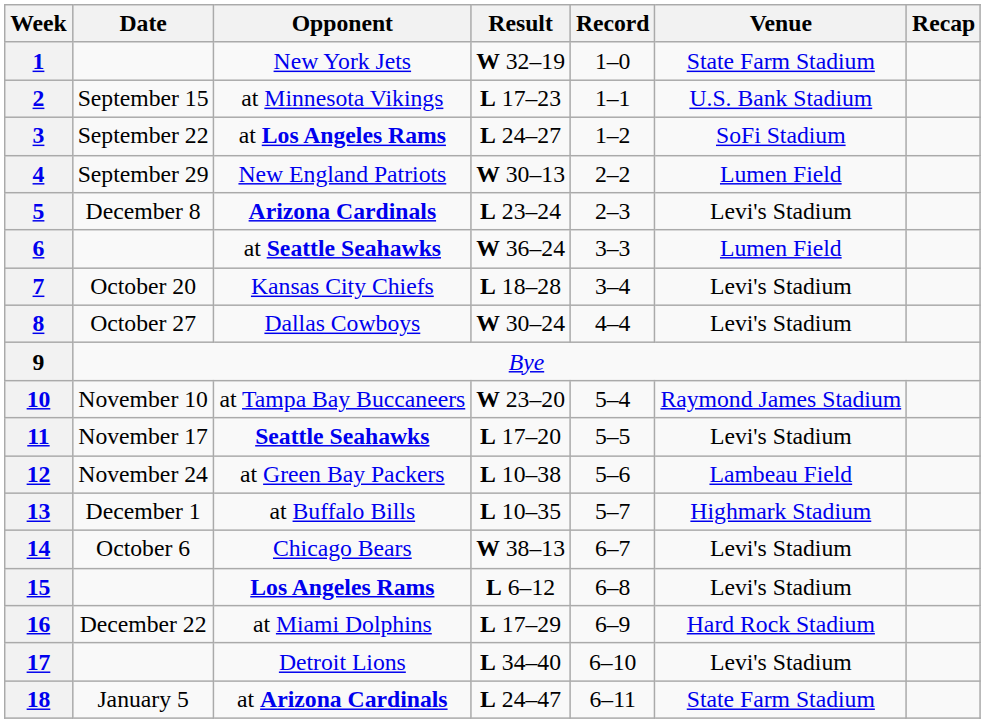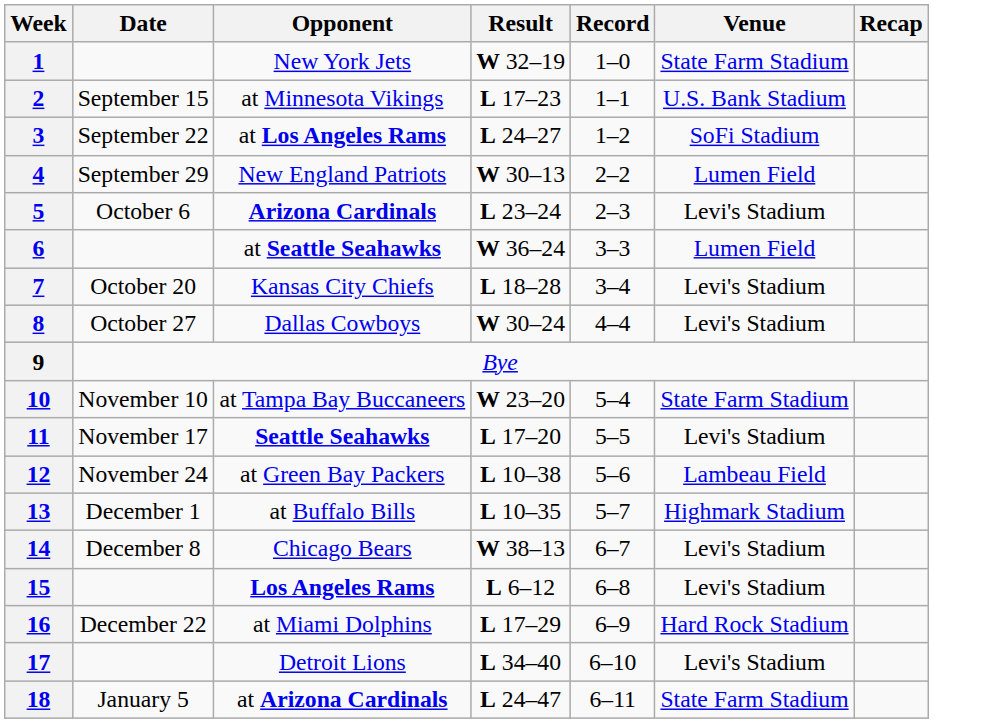(143, 211) December 8 -> (143, 211) October 6
(781, 398) Raymond James Stadium -> (755, 398) State Farm Stadium
(143, 549) October 6 -> (143, 549) December 8
